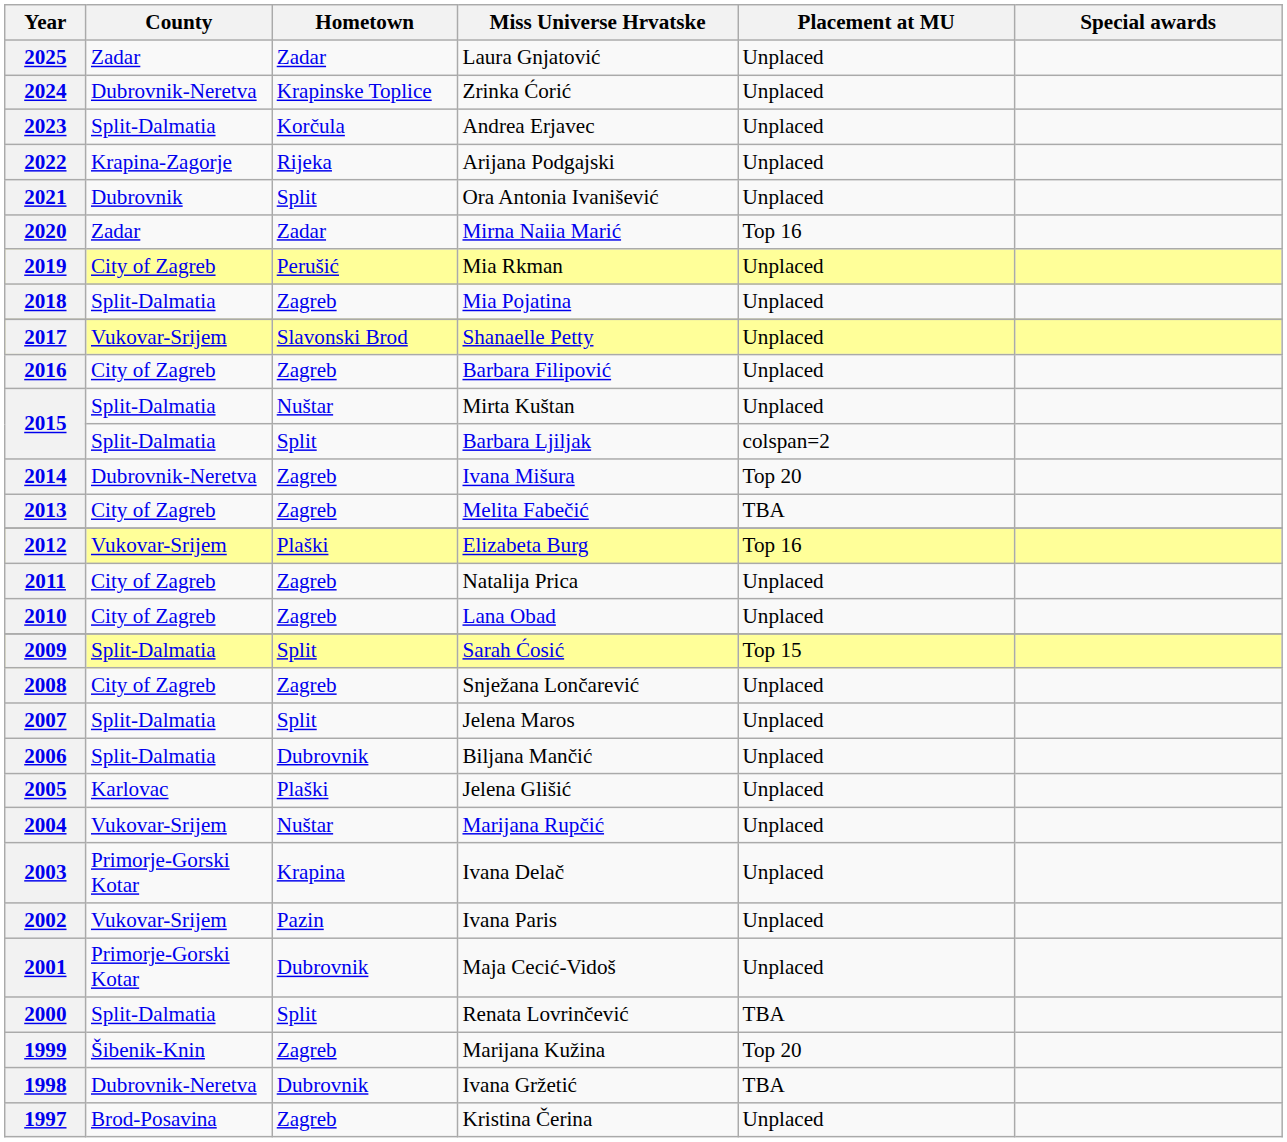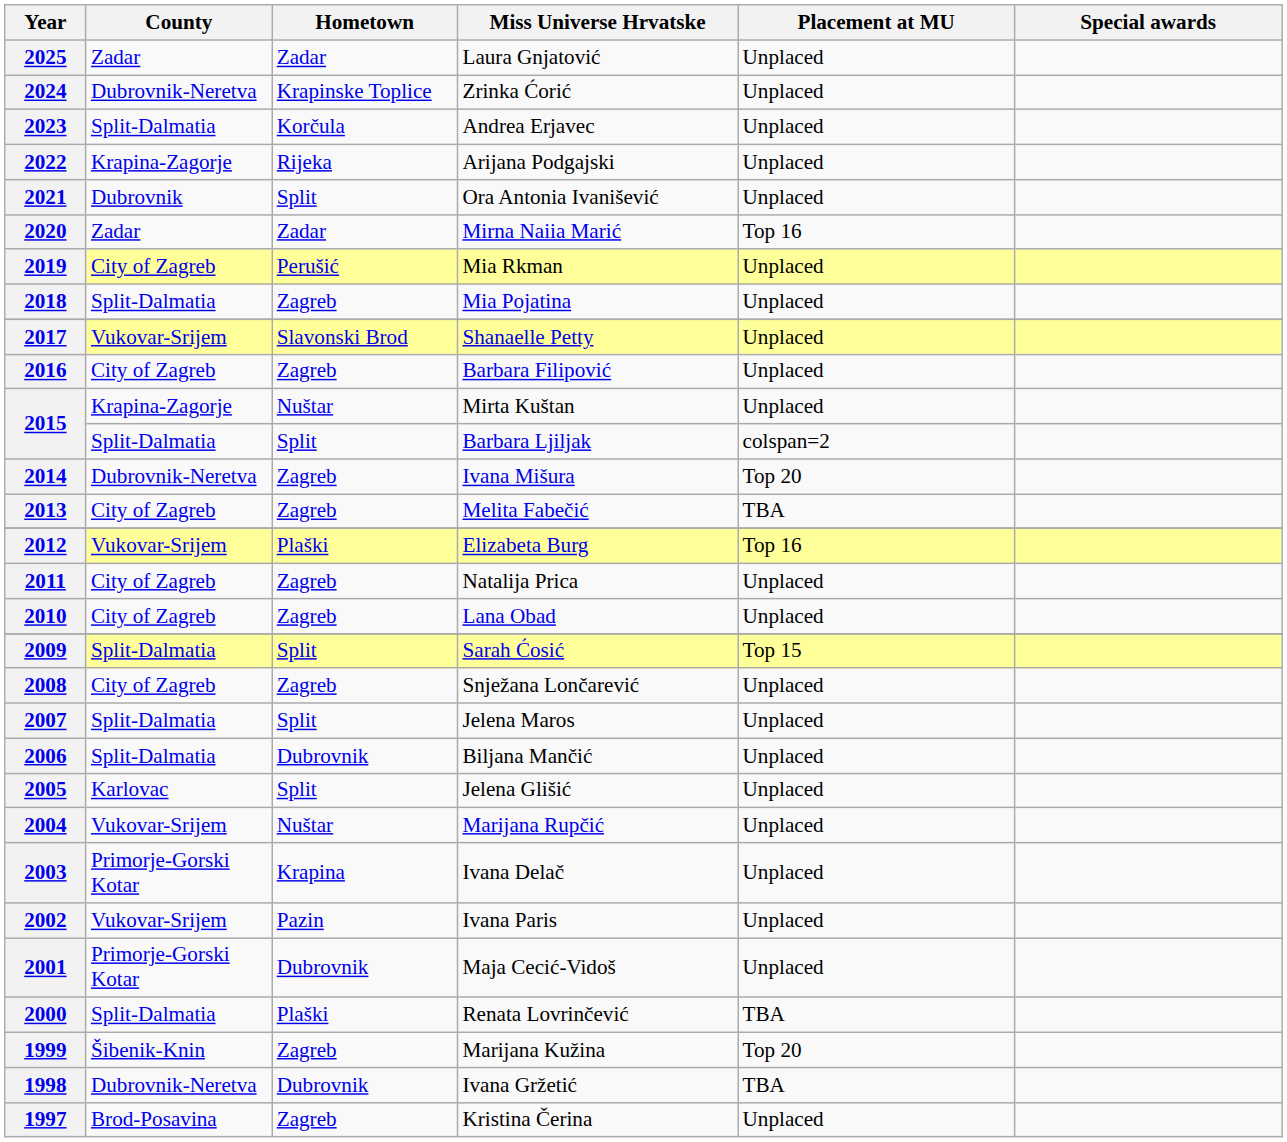(153, 406) Split-Dalmatia -> (161, 406) Krapina-Zagorje
(303, 790) Plaški -> (297, 790) Split
(297, 1014) Split -> (303, 1014) Plaški
